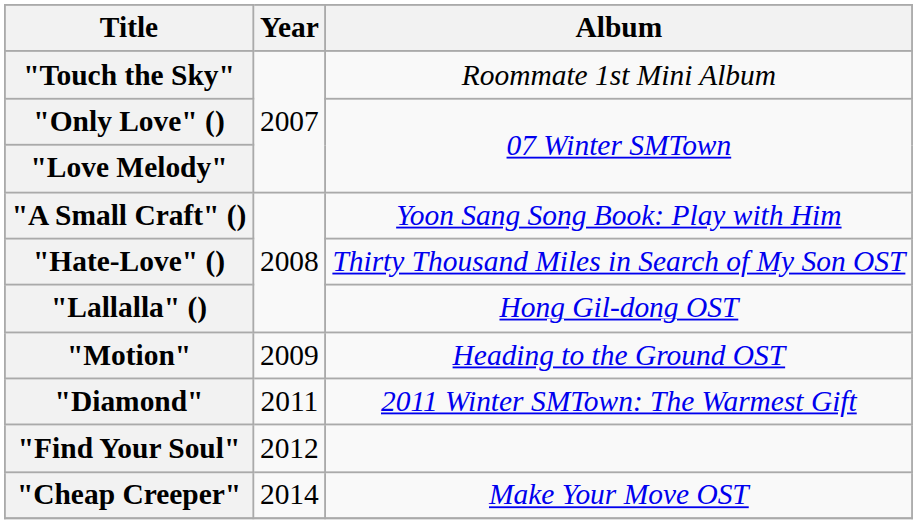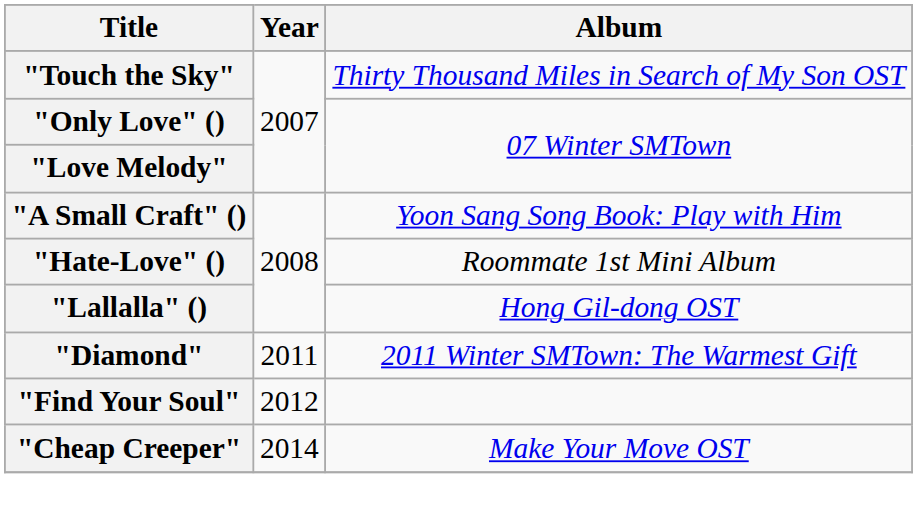(619, 74) Roommate 1st Mini Album -> (619, 74) Thirty Thousand Miles in Search of My Son OST
(619, 261) Thirty Thousand Miles in Search of My Son OST -> (619, 261) Roommate 1st Mini Album
- row: (129, 354)
